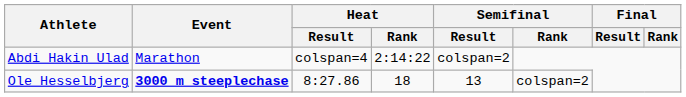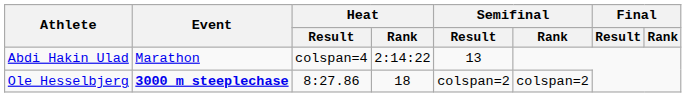(473, 58) colspan=2 -> (473, 58) 13
(473, 81) 13 -> (473, 81) colspan=2
